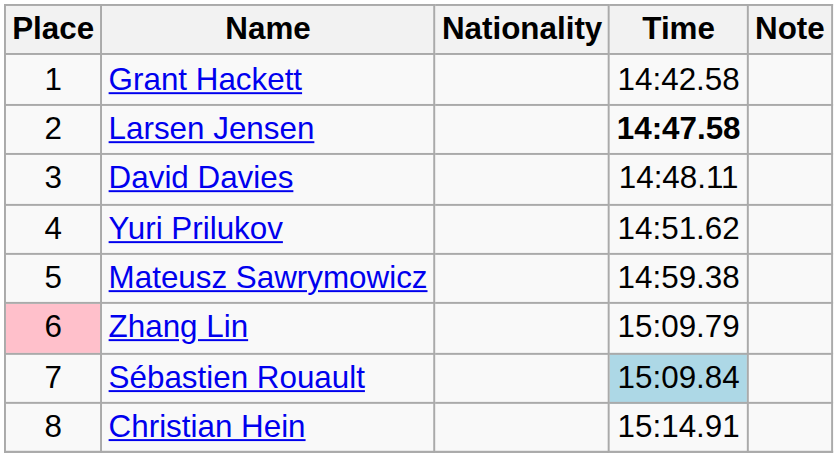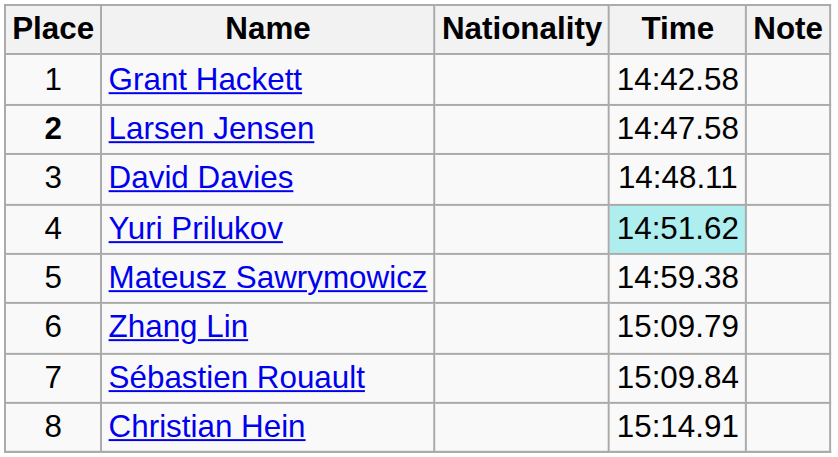(53, 128) normal -> (53, 128) bold
(679, 128) bold -> (678, 128) normal
(679, 228) no background -> (678, 228) paleturquoise background
(53, 327) pink background -> (53, 327) no background
(679, 377) lightblue background -> (678, 377) no background
